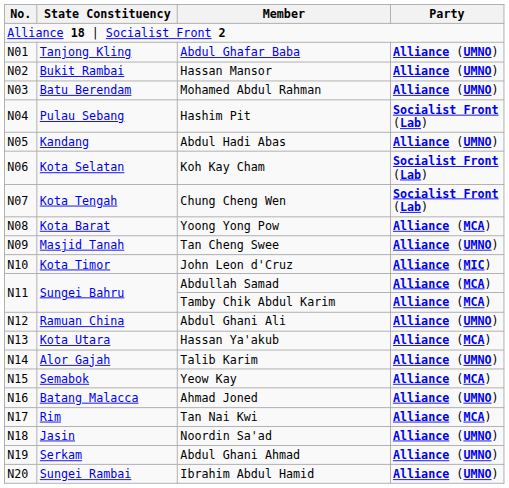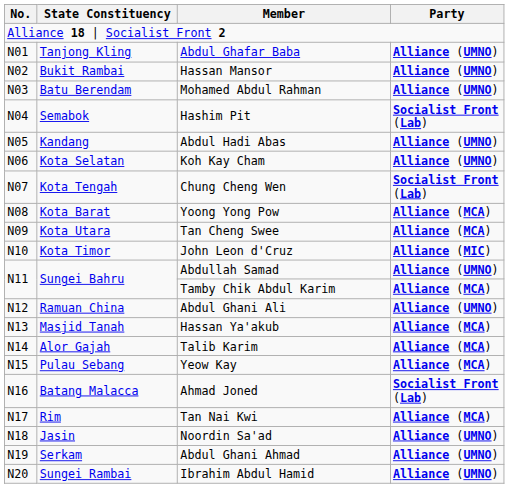(82, 116) Pulau Sebang -> (64, 116) Semabok
(446, 168) Socialist Front (Lab) -> (446, 161) Alliance (UMNO)
(82, 245) Masjid Tanah -> (75, 232) Kota Utara
(446, 245) Alliance (UMNO) -> (442, 232) Alliance (MCA)
(442, 283) Alliance (MCA) -> (446, 270) Alliance (UMNO)
(75, 341) Kota Utara -> (82, 327) Masjid Tanah
(446, 360) Alliance (UMNO) -> (442, 346) Alliance (MCA)
(64, 379) Semabok -> (82, 365) Pulau Sebang
(446, 398) Alliance (UMNO) -> (446, 391) Socialist Front (Lab)
